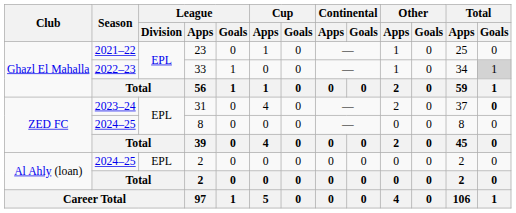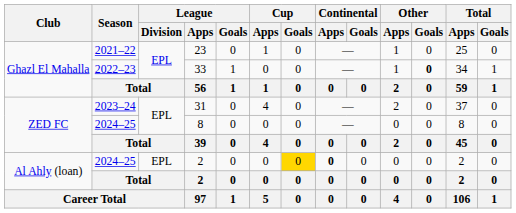(429, 69) normal -> (429, 69) bold
(494, 69) lightgrey background -> (494, 69) no background
(494, 106) bold -> (494, 106) normal
(298, 161) no background -> (298, 161) gold background
(331, 161) normal -> (331, 161) bold
